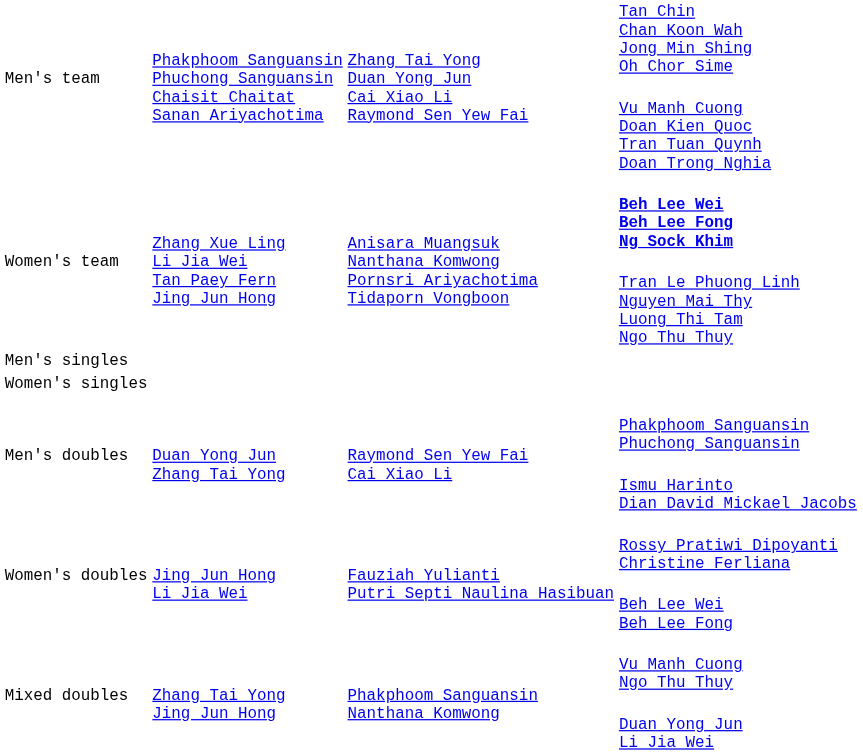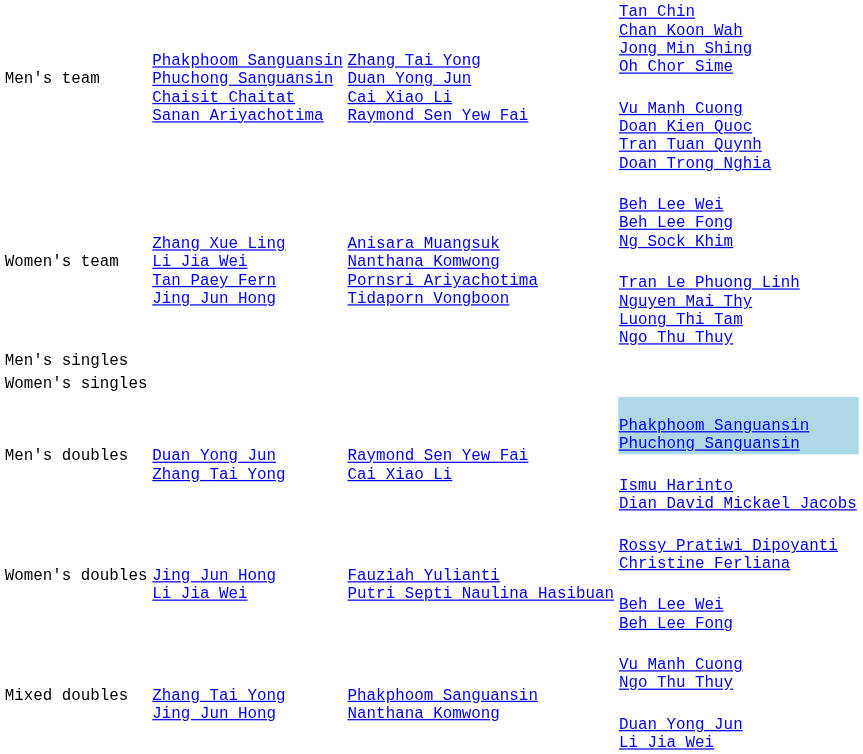(676, 223) bold -> (676, 223) normal
(714, 435) no background -> (714, 435) lightblue background
